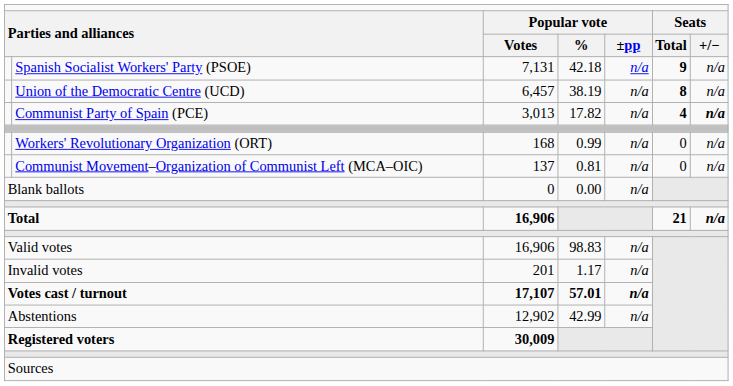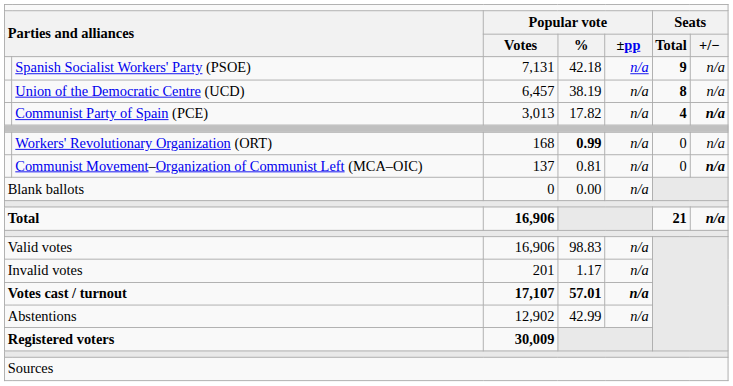(589, 143) normal -> (589, 143) bold
(716, 166) normal -> (715, 166) bold
